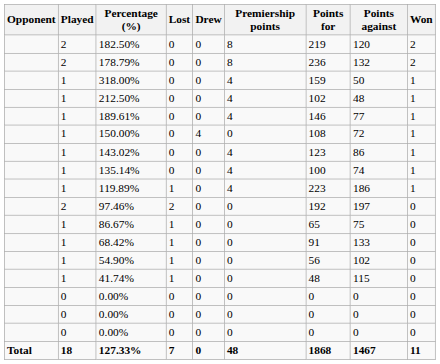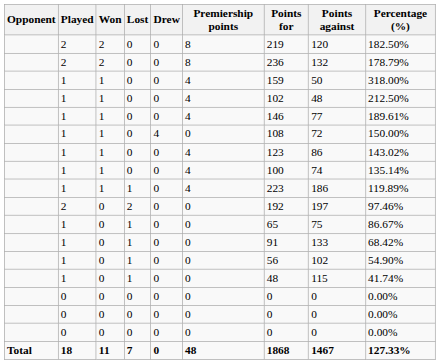columns swapped: (421, 19) <-> (131, 19)
